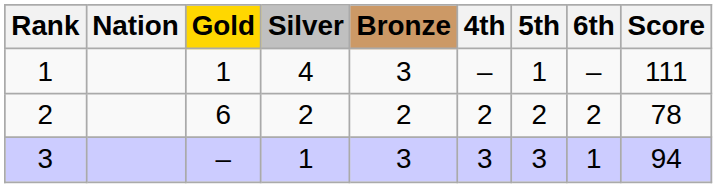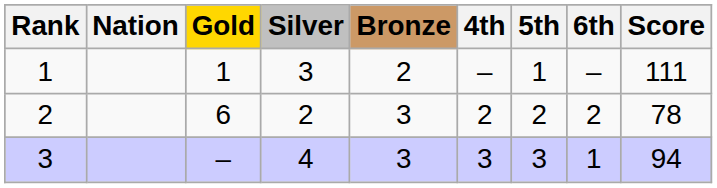(306, 70) 4 -> (306, 70) 3
(404, 70) 3 -> (404, 70) 2
(404, 114) 2 -> (404, 114) 3
(306, 159) 1 -> (306, 159) 4
